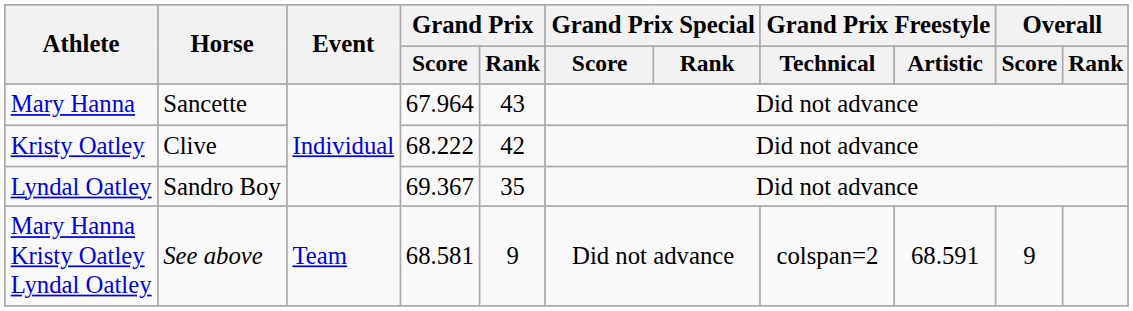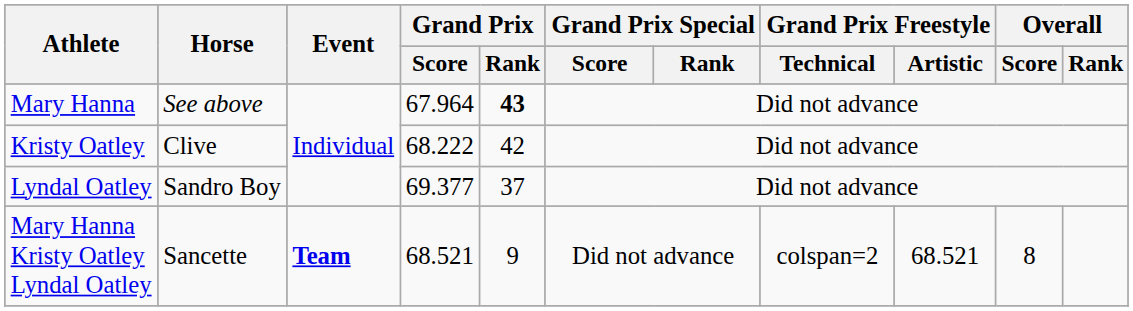(205, 104) Sancette -> (213, 104) See above
(513, 104) normal -> (513, 104) bold
(440, 186) 69.367 -> (440, 186) 69.377
(513, 186) 35 -> (513, 186) 37
(213, 256) See above -> (205, 256) Sancette
(320, 256) normal -> (322, 256) bold
(440, 256) 68.581 -> (440, 256) 68.521
(945, 256) 68.591 -> (945, 256) 68.521
(1029, 256) 9 -> (1029, 256) 8
